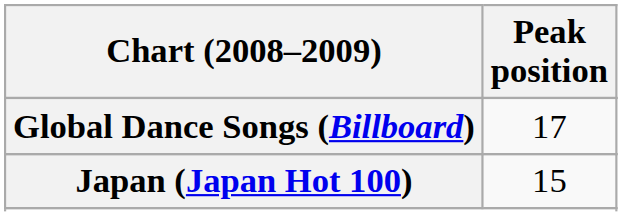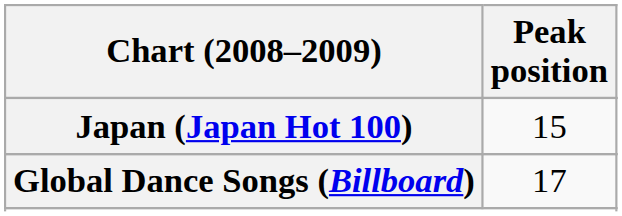rows swapped: (244, 125) <-> (244, 180)
